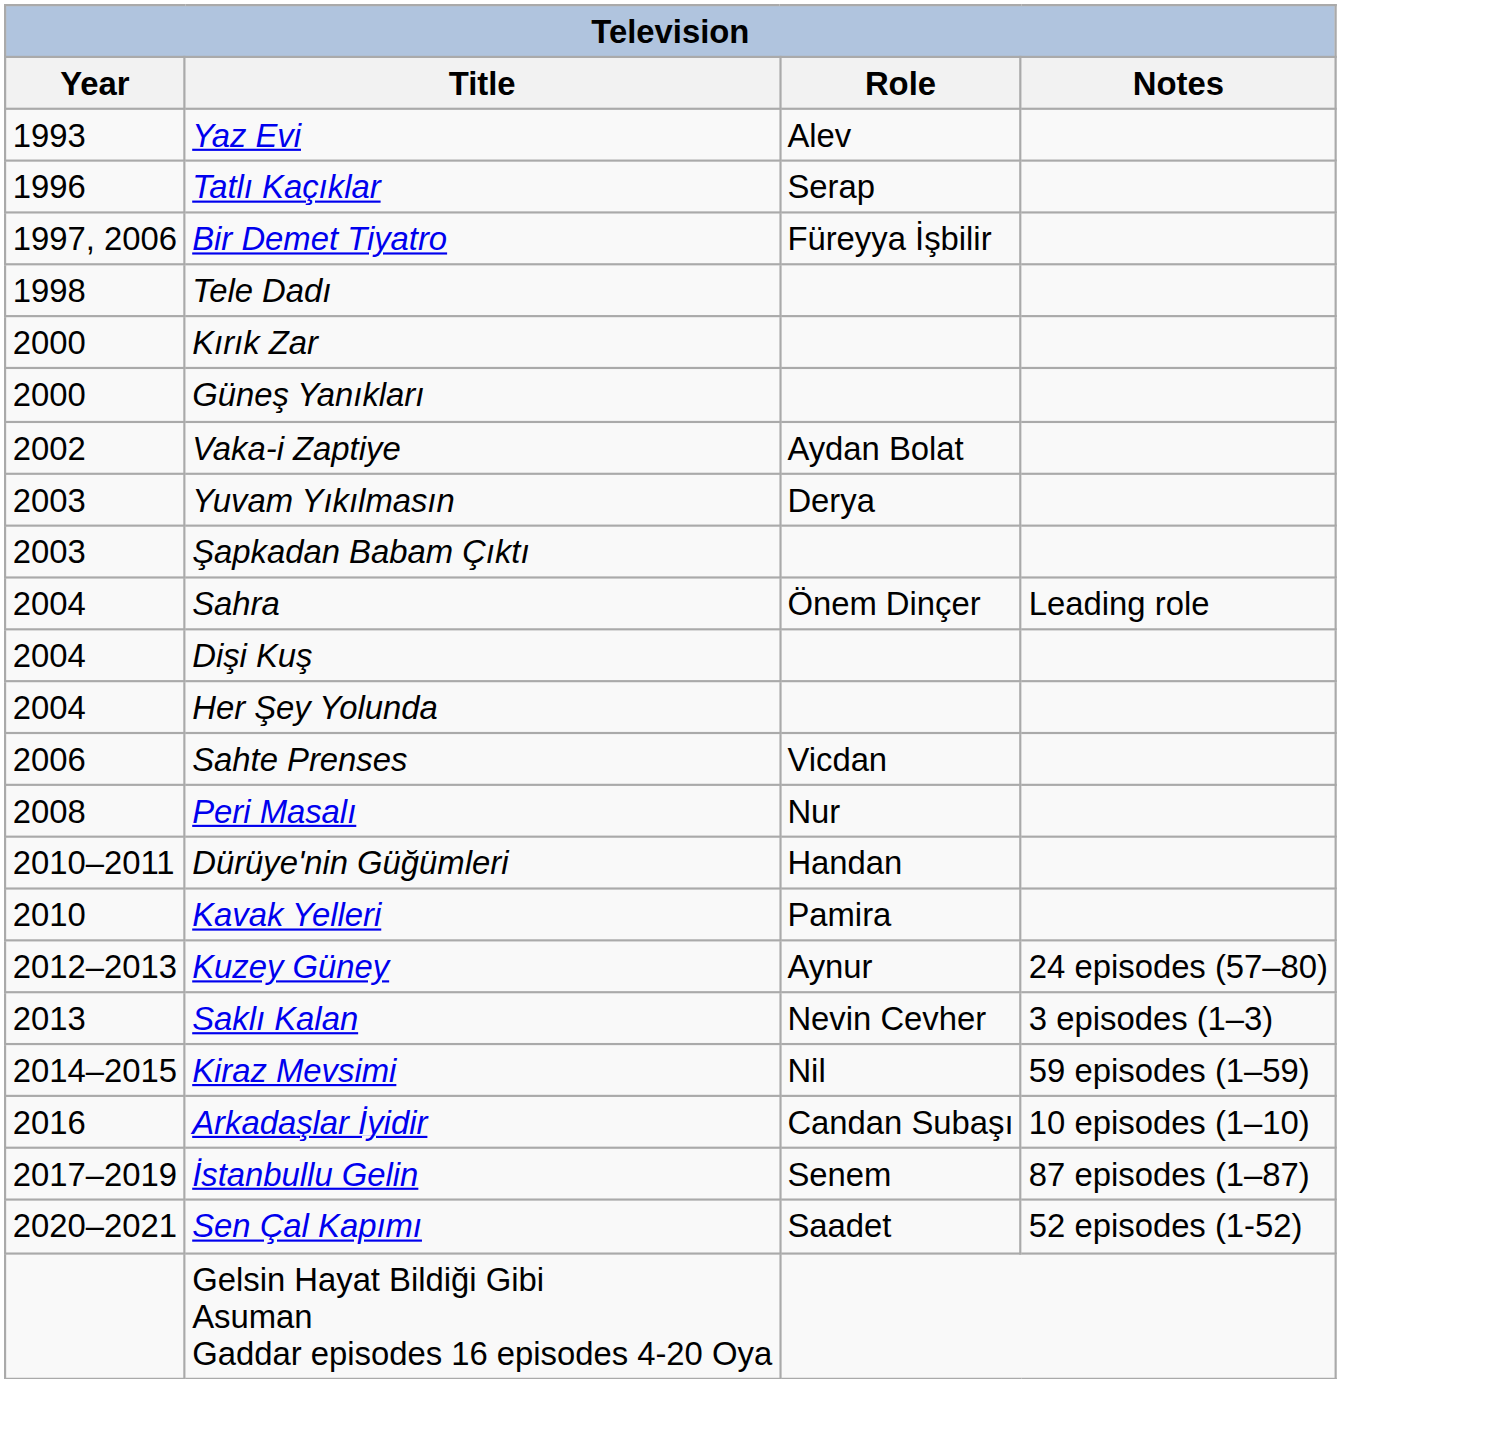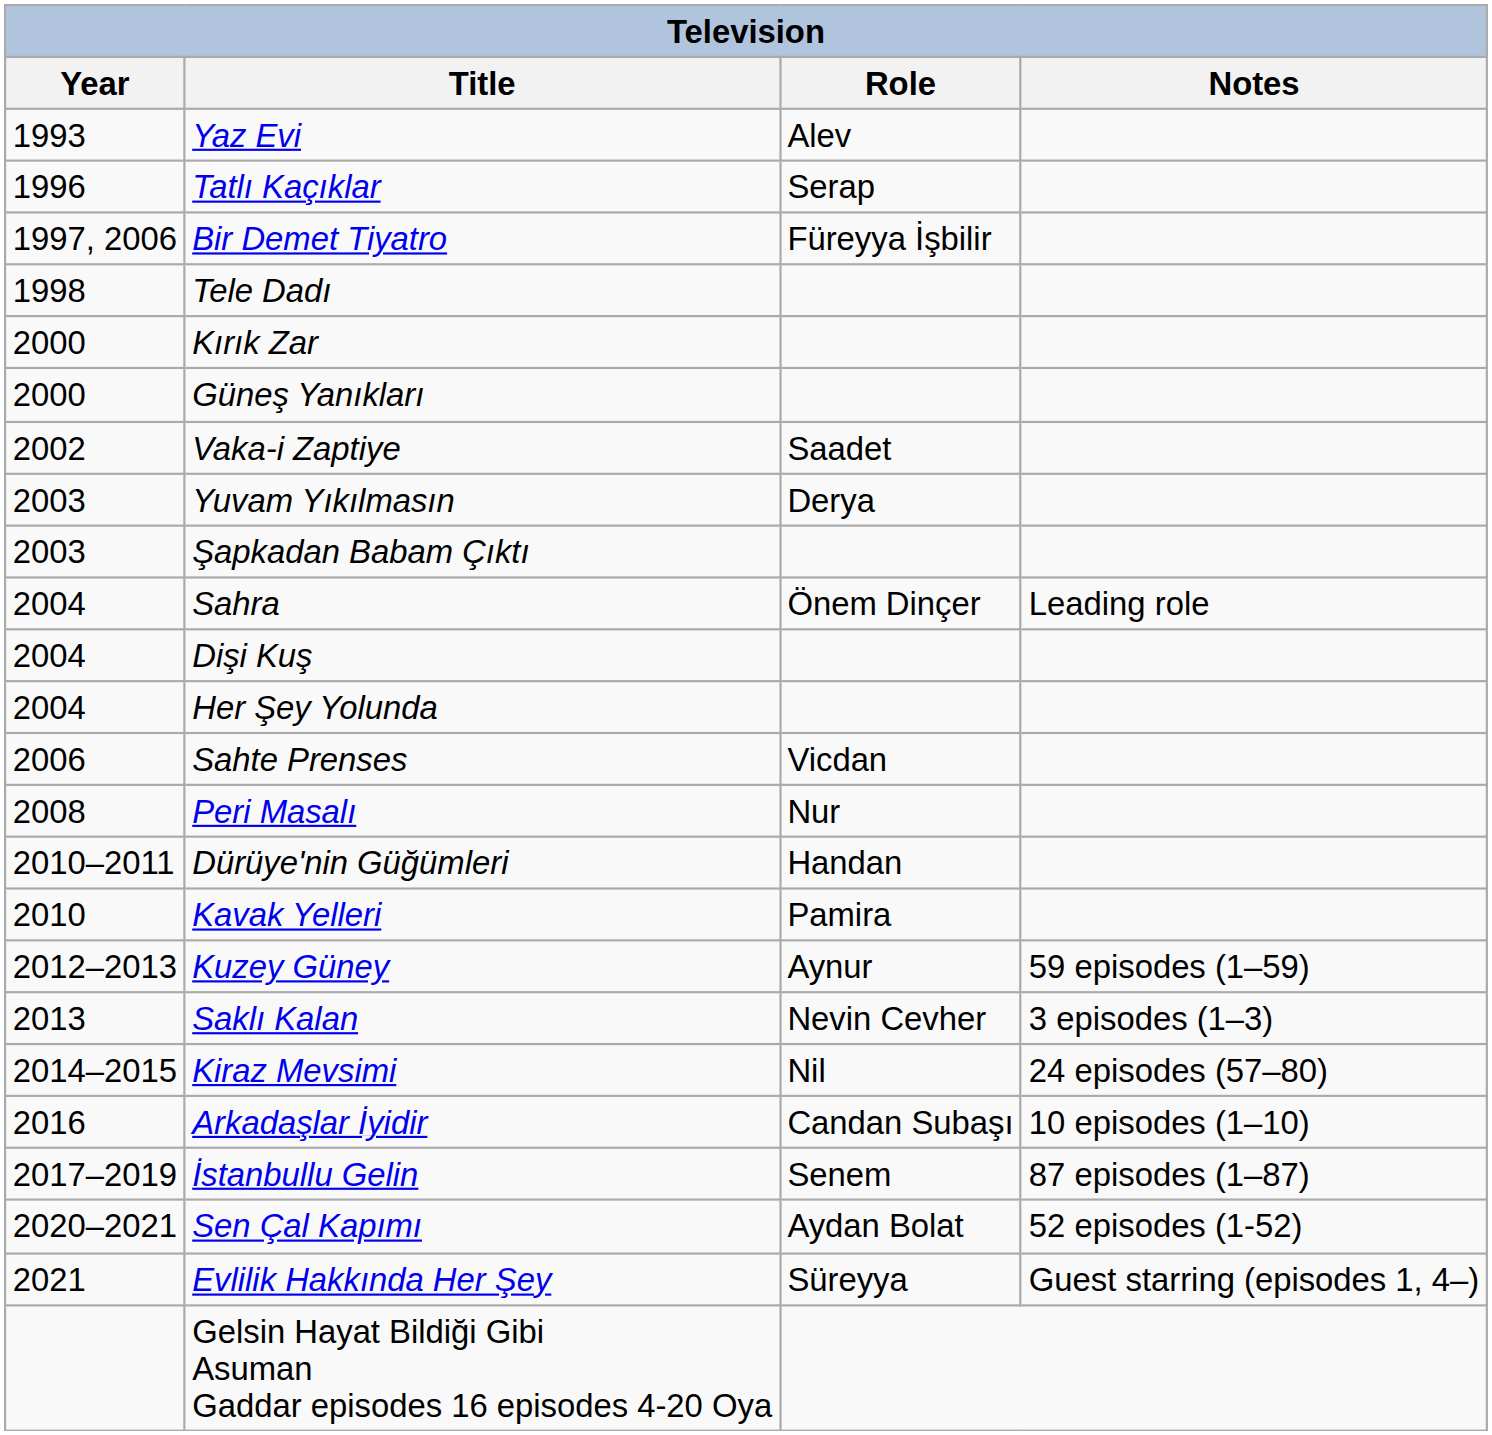(876, 447) Aydan Bolat -> (839, 447) Saadet
(1178, 967) 24 episodes (57–80) -> (1169, 967) 59 episodes (1–59)
(1169, 1071) 59 episodes (1–59) -> (1178, 1071) 24 episodes (57–80)
(839, 1227) Saadet -> (876, 1227) Aydan Bolat
+ row: (372, 1279)
